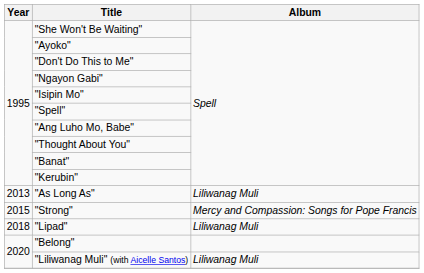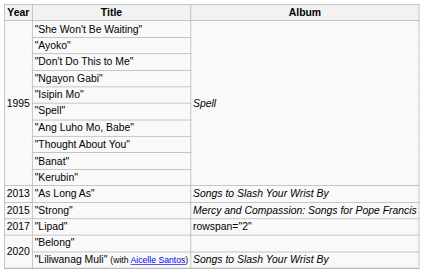(226, 194) Liliwanag Muli -> (261, 194) Songs to Slash Your Wrist By
(18, 227) 2018 -> (18, 227) 2017
(226, 227) Liliwanag Muli -> (222, 227) rowspan="2"
(226, 260) Liliwanag Muli -> (261, 260) Songs to Slash Your Wrist By
